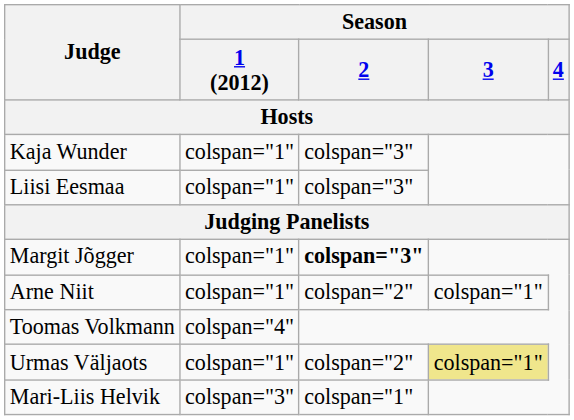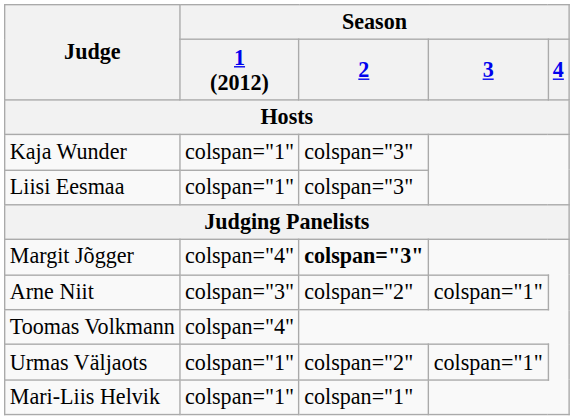(240, 256) colspan="1" -> (240, 256) colspan="4"
(240, 291) colspan="1" -> (240, 291) colspan="3"
(488, 362) khaki background -> (488, 362) no background
(240, 397) colspan="3" -> (240, 397) colspan="1"
